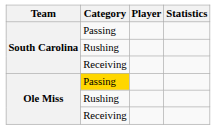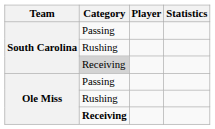(105, 64) no background -> (104, 64) lightgrey background
(100, 81) gold background -> (98, 81) no background
(105, 115) normal -> (104, 115) bold
